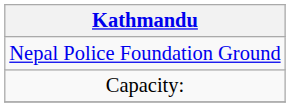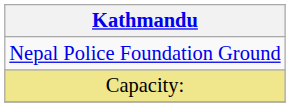(145, 85) no background -> (145, 85) khaki background
